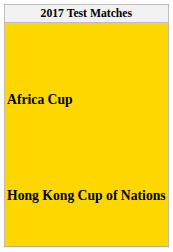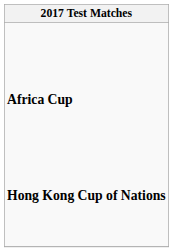(86, 148) gold background -> (86, 148) no background
